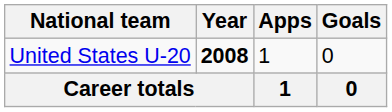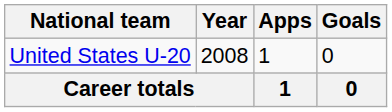(224, 55) bold -> (224, 55) normal
